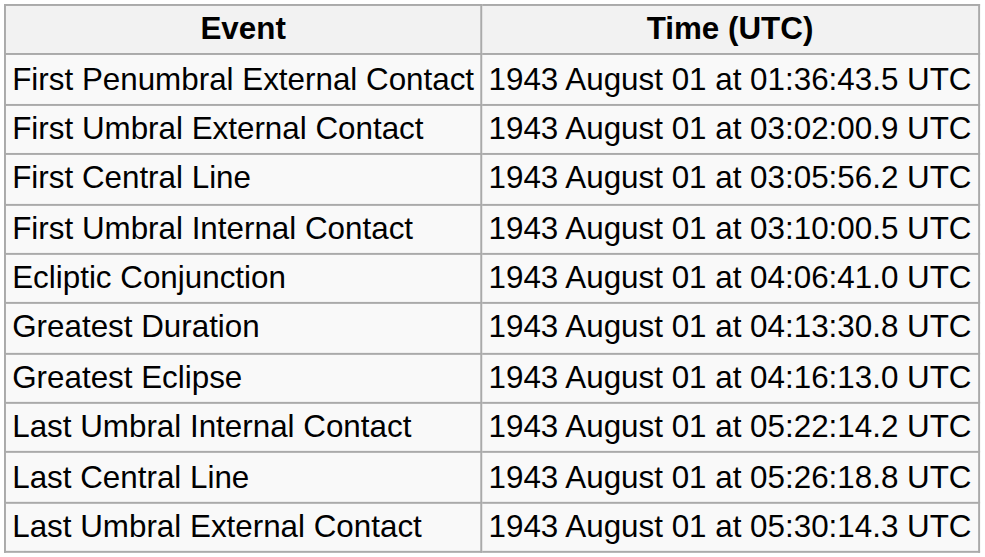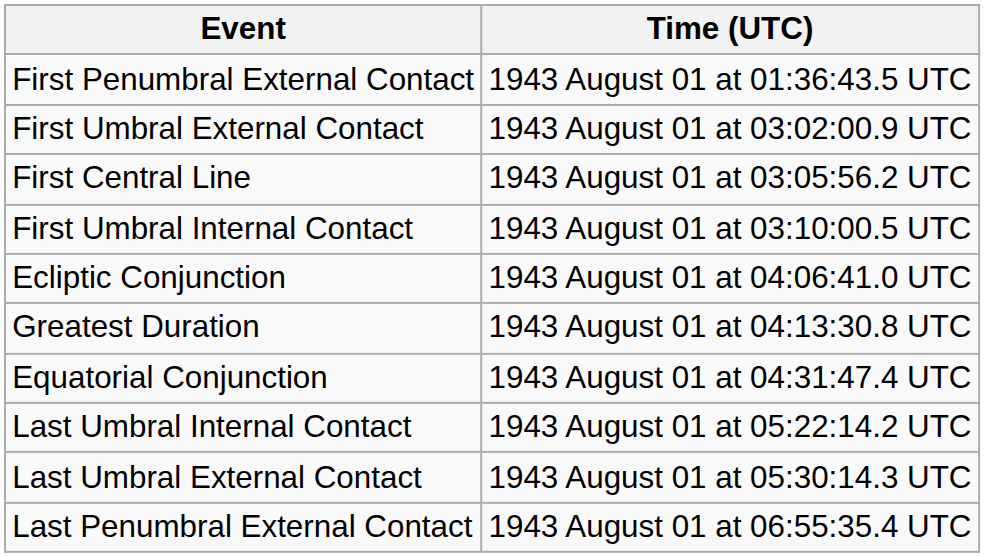- row: (127, 377)
+ row: (170, 377)
- row: (131, 476)
+ row: (242, 526)
